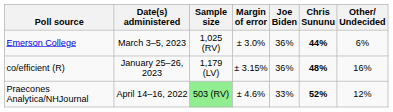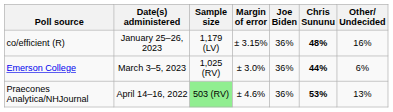rows swapped: (41, 43) <-> (36, 69)
(284, 94) 33% -> (284, 94) 36%
(318, 94) 52% -> (318, 94) 53%
(362, 94) 12% -> (362, 94) 13%
